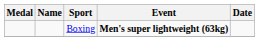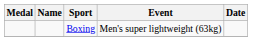(164, 28) bold -> (160, 28) normal
